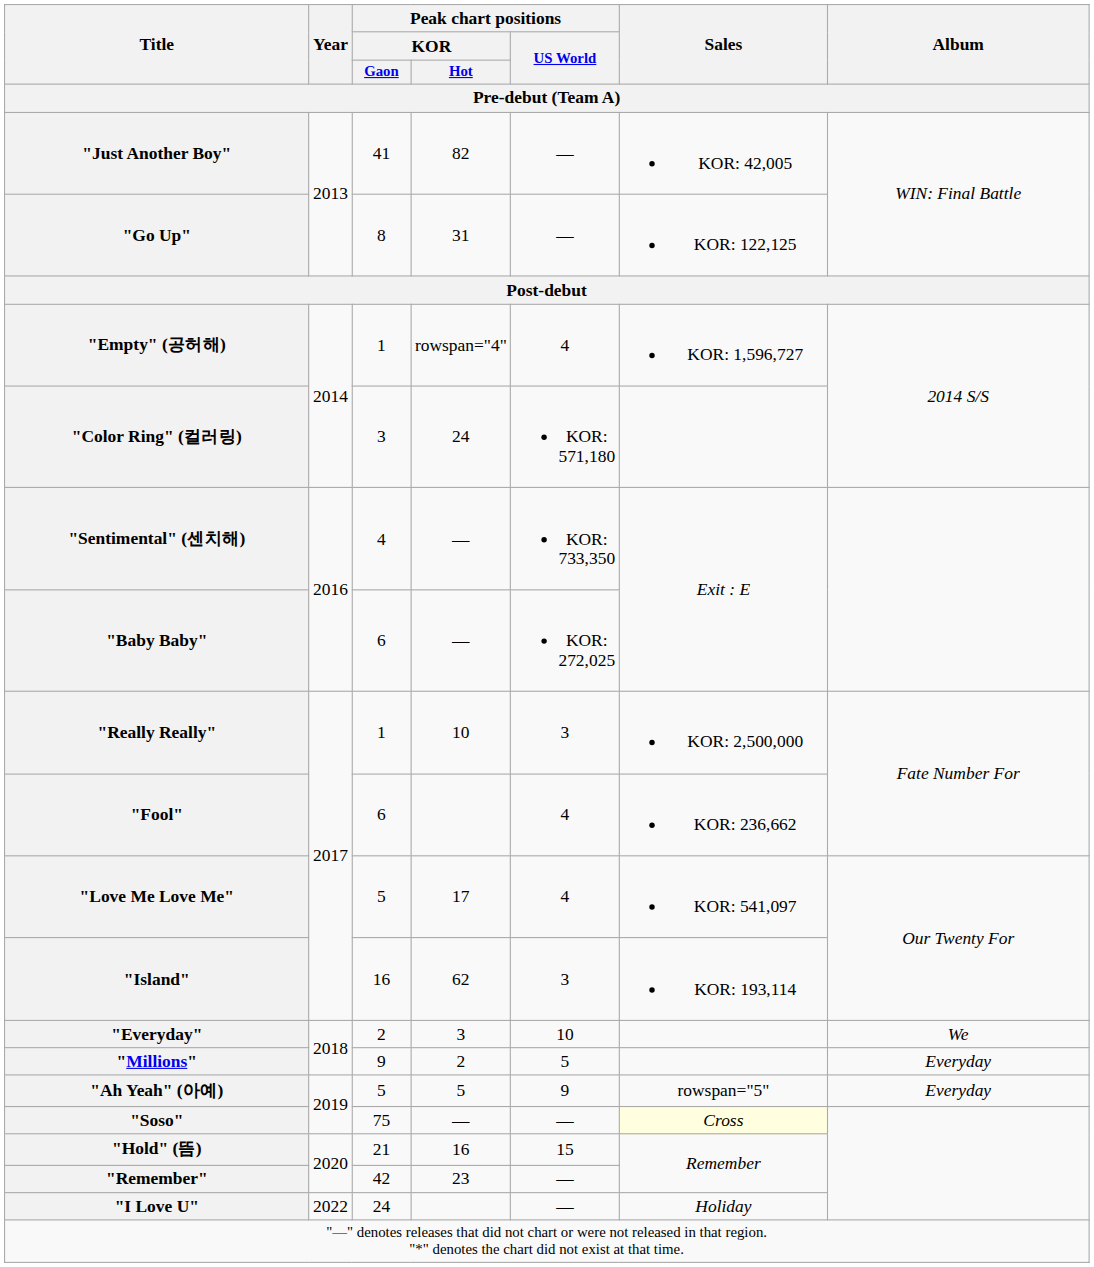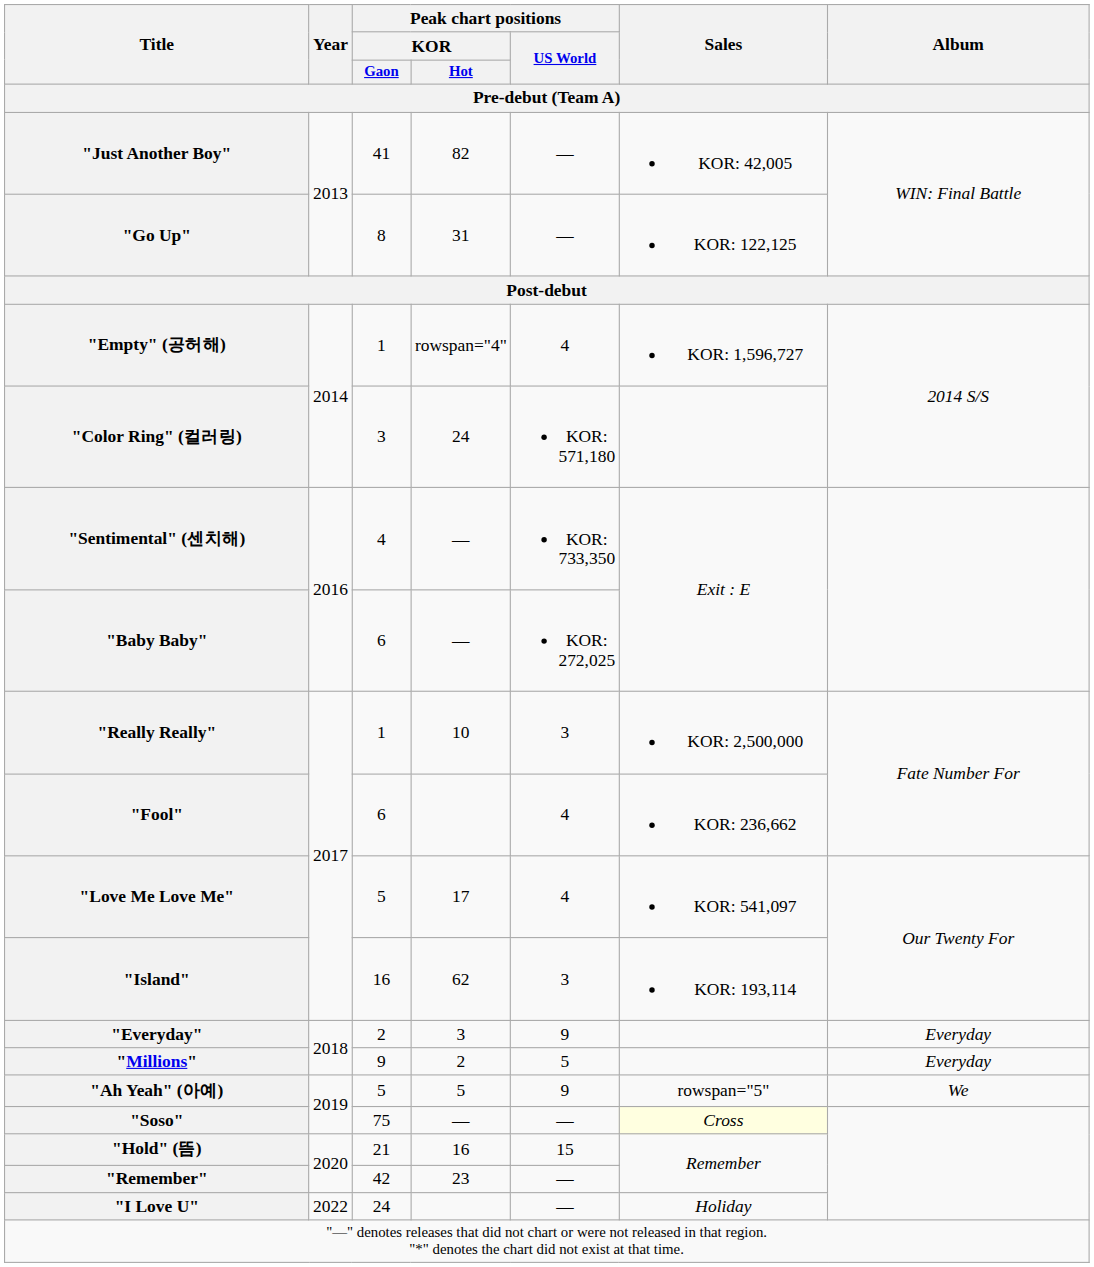(565, 1033) 10 -> (565, 1033) 9
(958, 1033) We -> (958, 1033) Everyday
(958, 1090) Everyday -> (958, 1090) We
